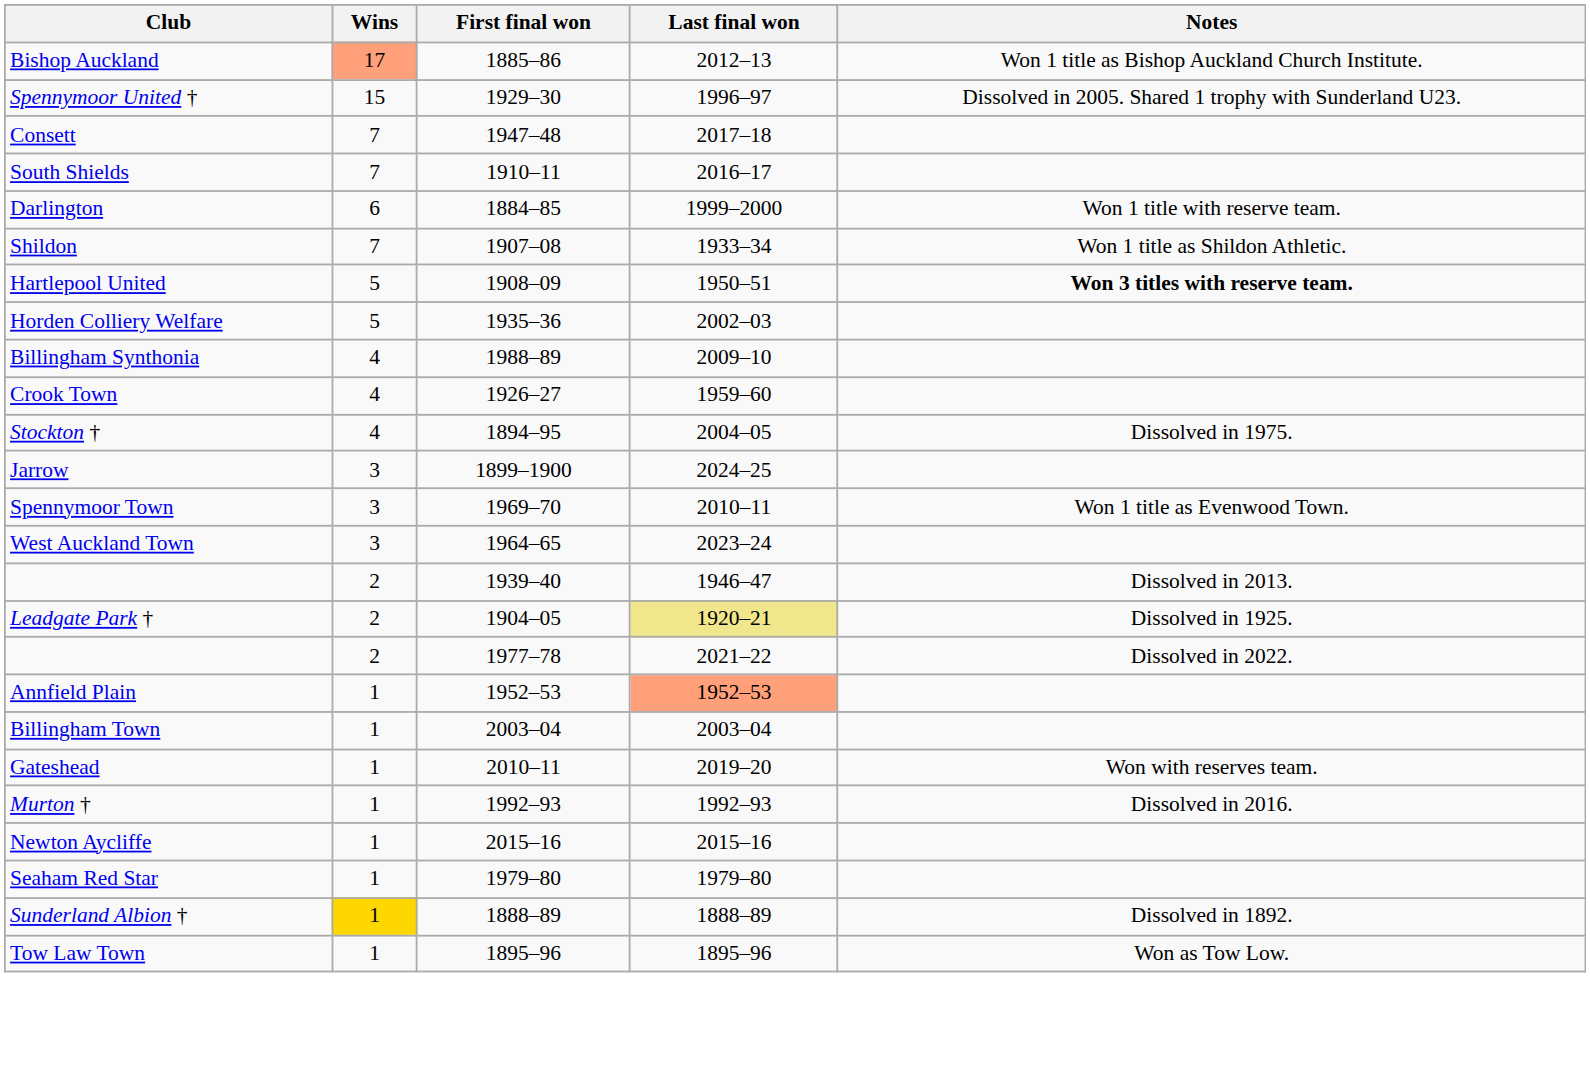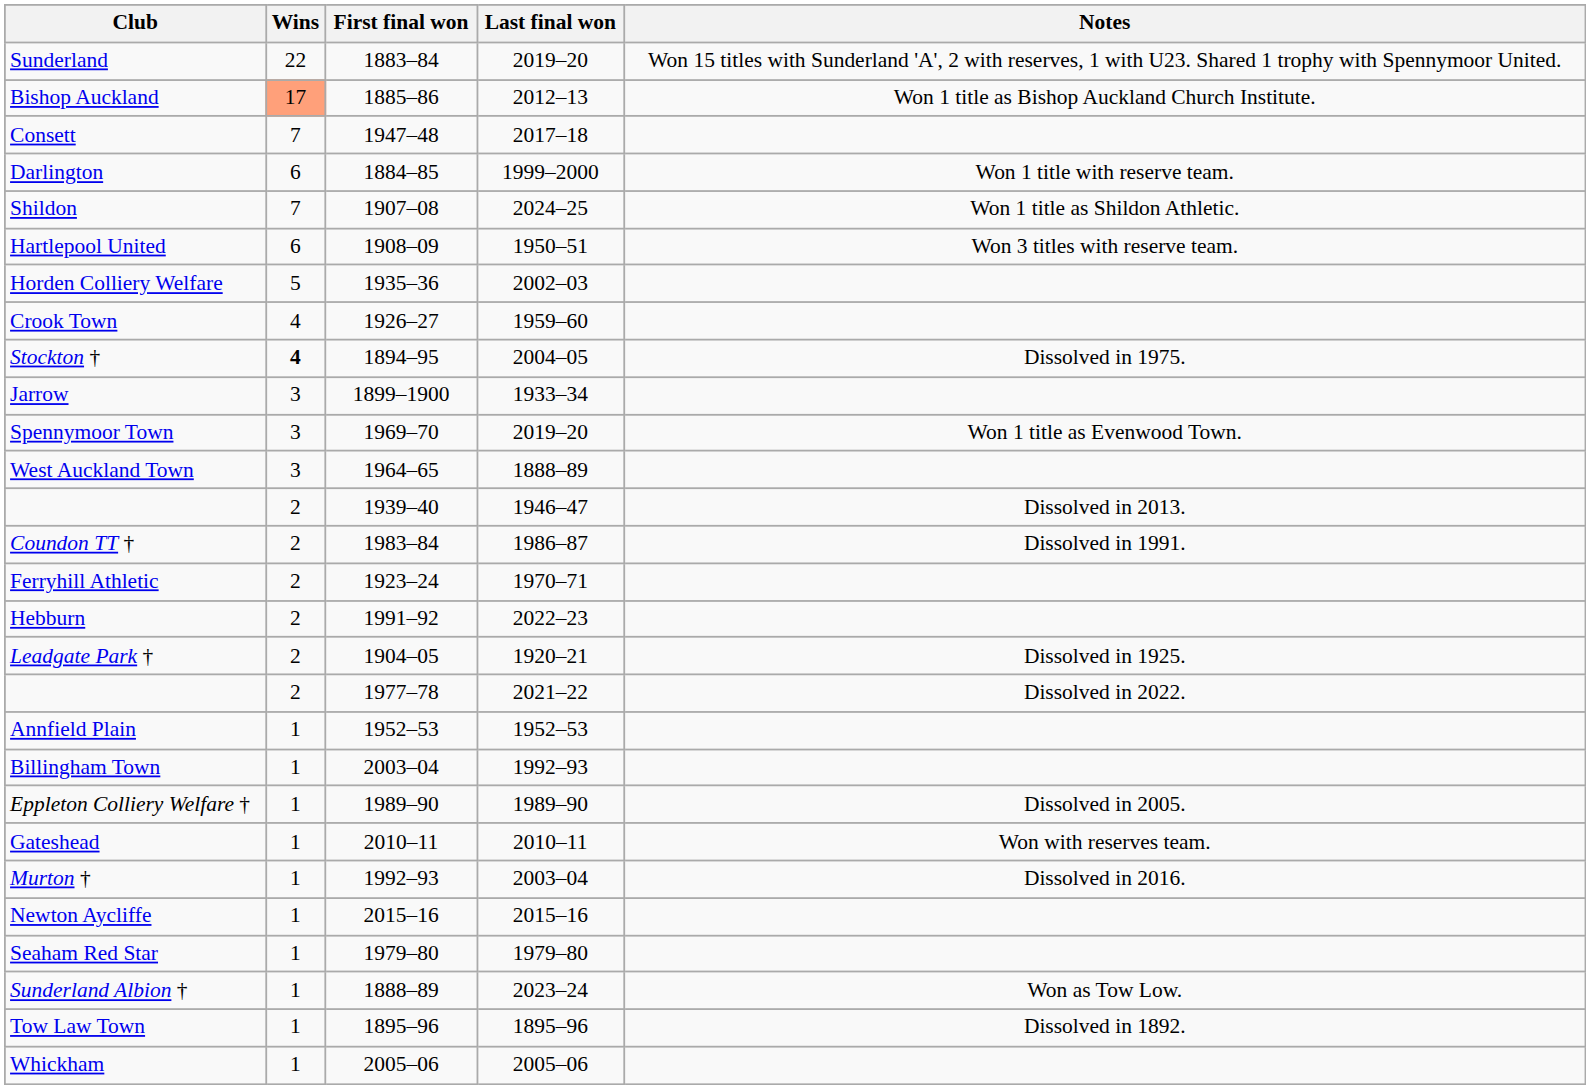+ row: (59, 60)
- row: (104, 97)
- row: (69, 171)
(734, 246) 1933–34 -> (550, 209) 2024–25
(375, 283) 5 -> (295, 246) 6
(1212, 283) bold -> (1105, 246) normal
- row: (105, 357)
(375, 432) normal -> (295, 357) bold
(734, 469) 2024–25 -> (550, 395) 1933–34
(734, 506) 2010–11 -> (550, 432) 2019–20
(734, 543) 2023–24 -> (550, 469) 1888–89
+ row: (72, 543)
+ row: (84, 581)
+ row: (48, 618)
(734, 618) khaki background -> (550, 655) no background
(734, 692) lightsalmon background -> (550, 729) no background
(734, 729) 2003–04 -> (550, 767) 1992–93
+ row: (130, 804)
(734, 767) 2019–20 -> (550, 841) 2010–11
(734, 804) 1992–93 -> (550, 878) 2003–04
(375, 915) gold background -> (295, 990) no background
(734, 915) 1888–89 -> (550, 990) 2023–24
(1212, 915) Dissolved in 1892. -> (1105, 990) Won as Tow Low.
(1212, 953) Won as Tow Low. -> (1105, 1027) Dissolved in 1892.
+ row: (57, 1064)
